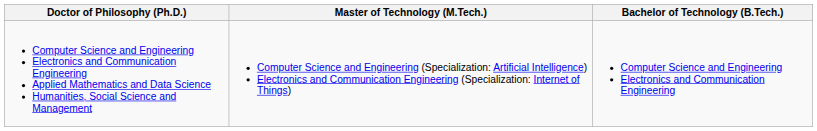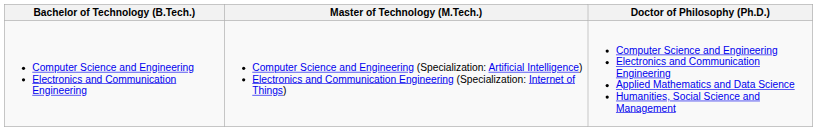columns swapped: (703, 12) <-> (117, 12)
